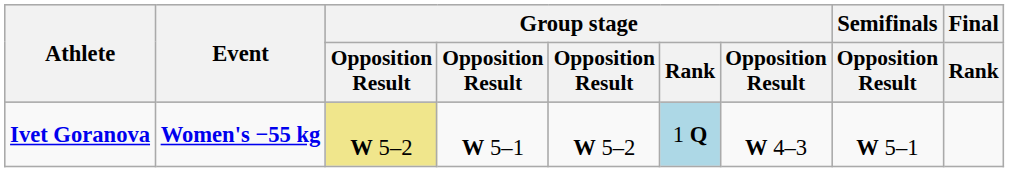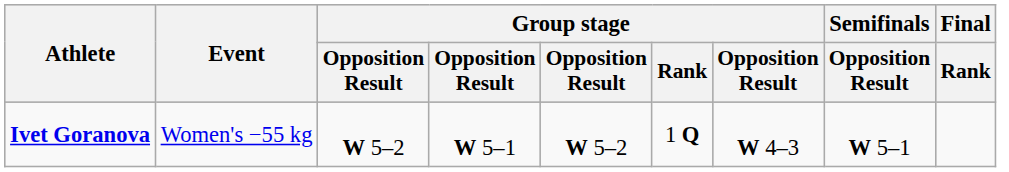(241, 134) bold -> (237, 134) normal
(381, 147) khaki background -> (373, 147) no background
(690, 134) lightblue background -> (682, 134) no background
